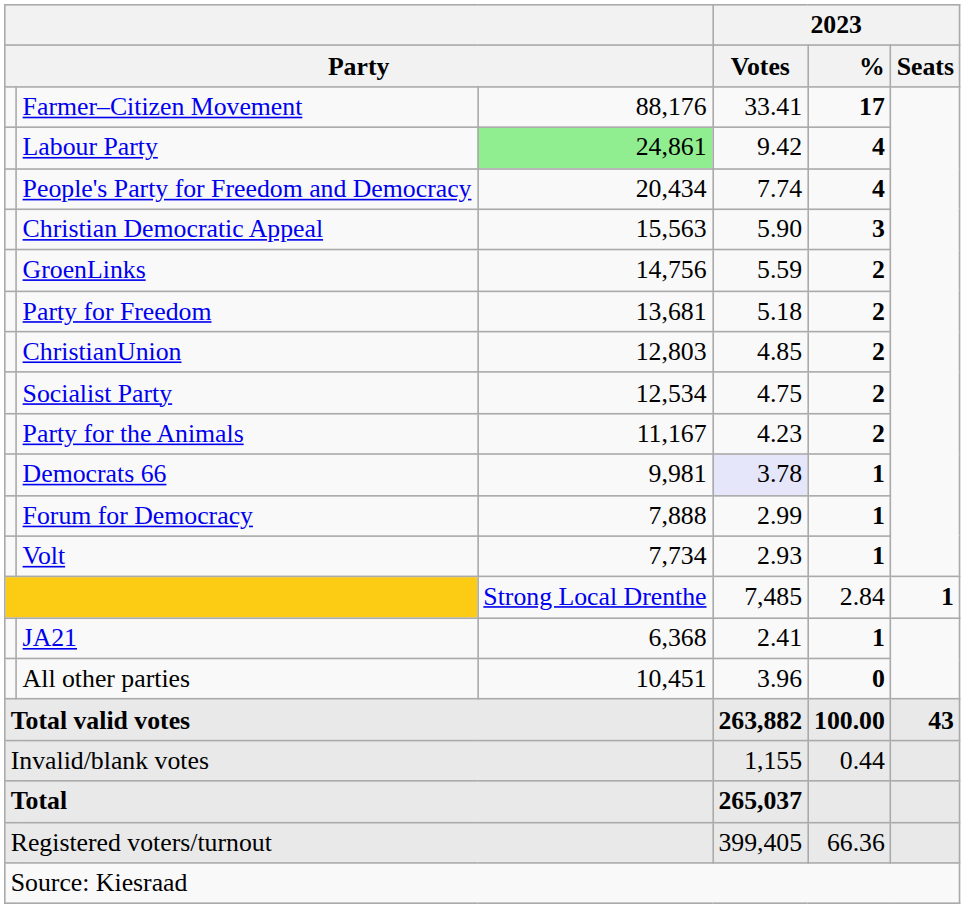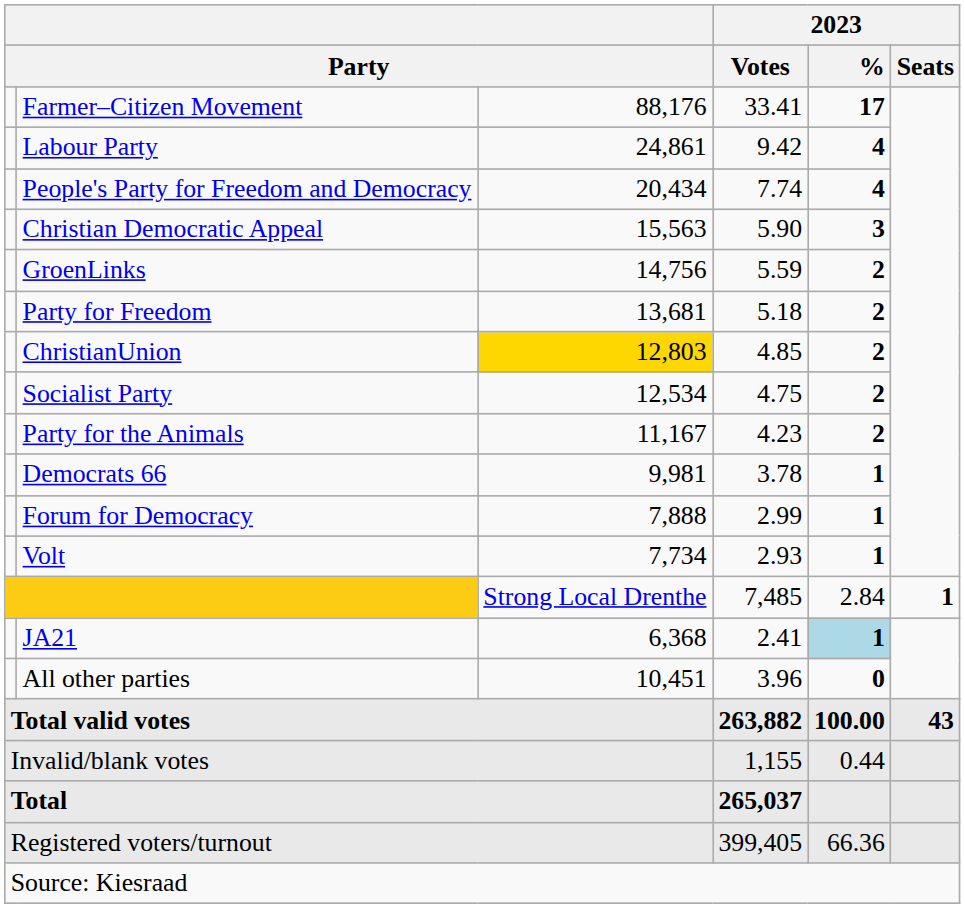(671, 147) lightgreen background -> (671, 147) no background
(671, 351) no background -> (671, 351) gold background
(780, 474) lavender background -> (780, 474) no background
(878, 637) no background -> (878, 637) lightblue background
